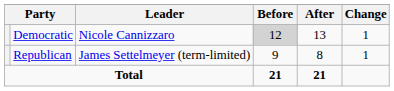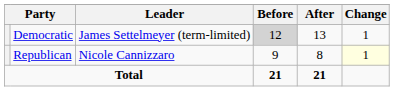(127, 34) Nicole Cannizzaro -> (165, 34) James Settelmeyer (term-limited)
(165, 55) James Settelmeyer (term-limited) -> (127, 55) Nicole Cannizzaro
(366, 55) no background -> (366, 55) lightyellow background
